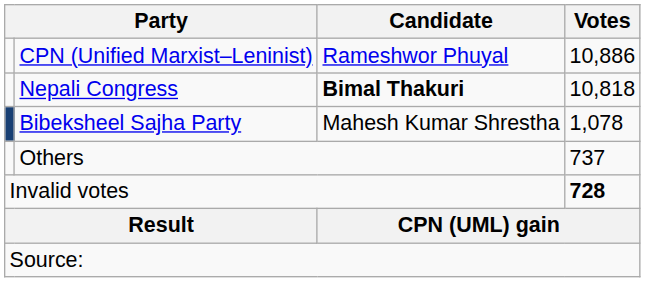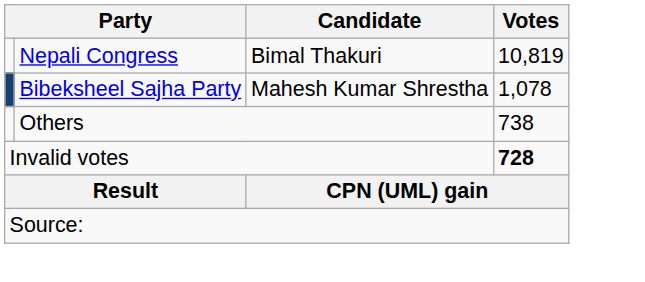- row: (166, 55)
(393, 89) bold -> (316, 55) normal
(602, 89) 10,818 -> (531, 55) 10,819
(587, 157) 737 -> (516, 123) 738
